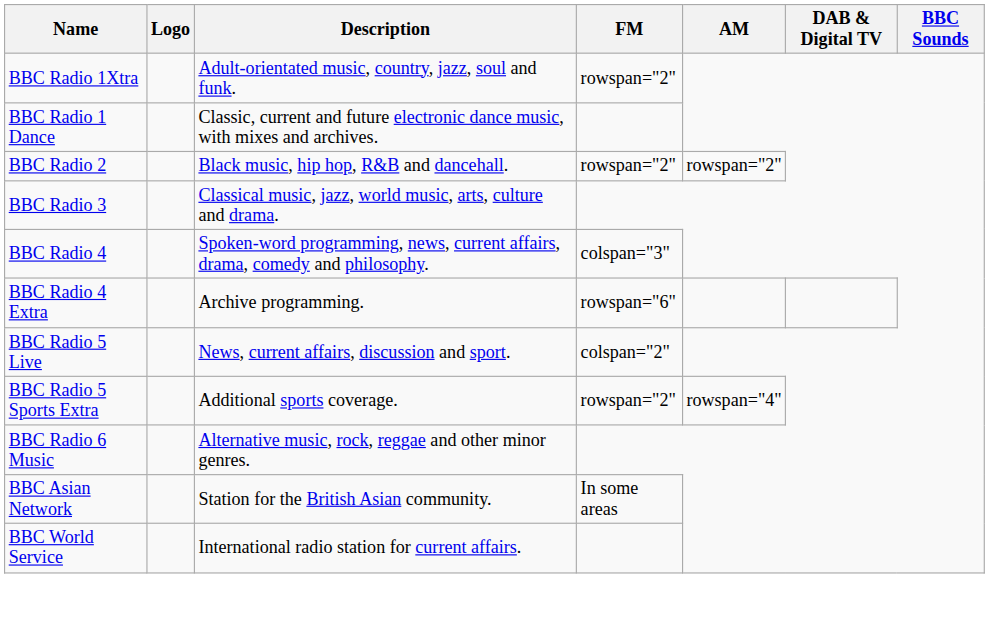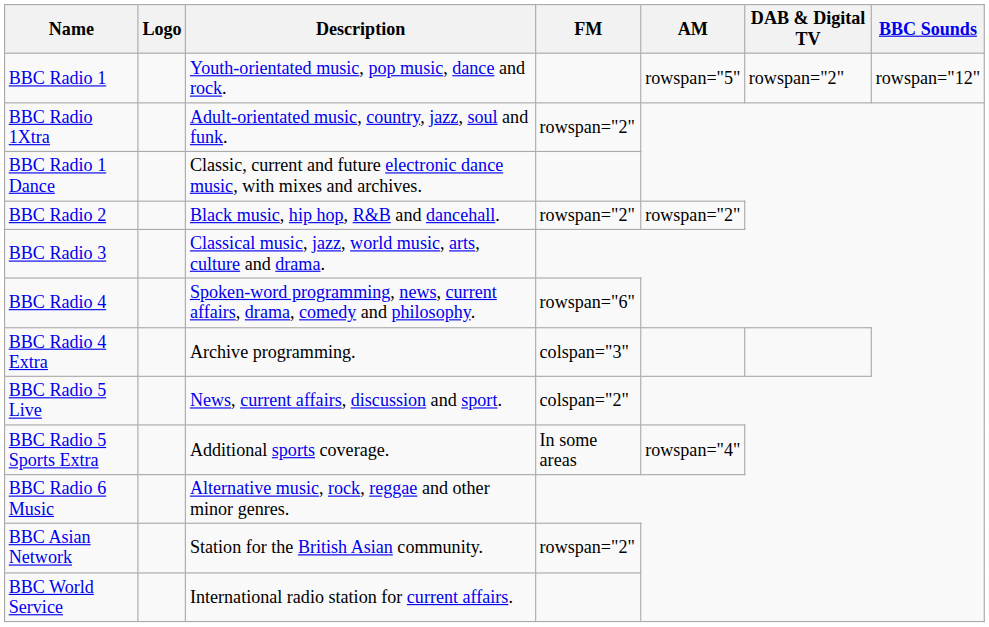+ row: (57, 78)
(625, 253) colspan="3" -> (587, 302) rowspan="6"
(628, 302) rowspan="6" -> (584, 351) colspan="3"
(628, 400) rowspan="2" -> (568, 449) In some areas
(609, 498) In some areas -> (587, 547) rowspan="2"
